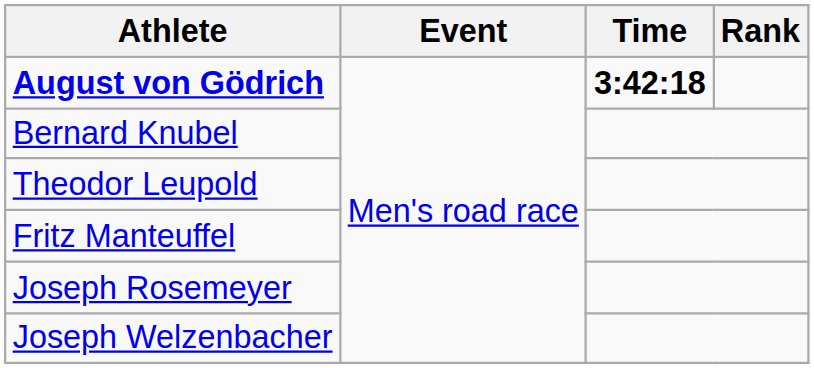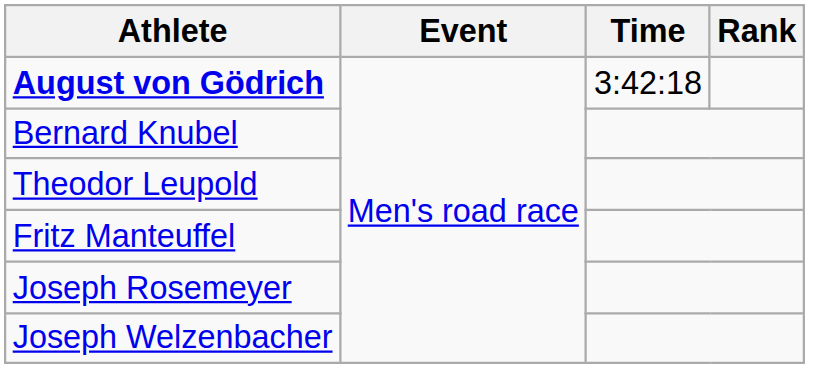(650, 82) bold -> (648, 82) normal
